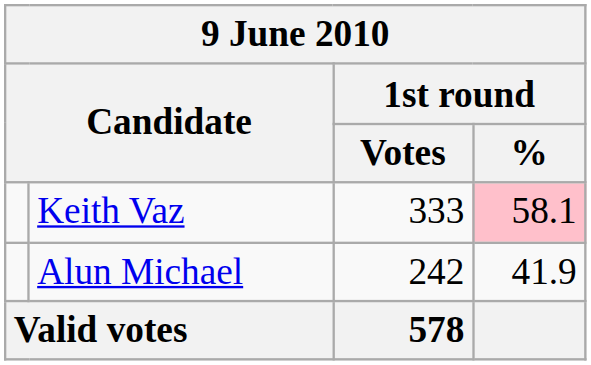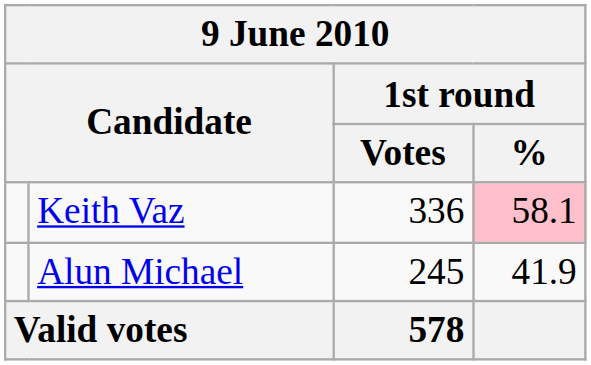(436, 211) 333 -> (436, 211) 336
(436, 270) 242 -> (436, 270) 245
